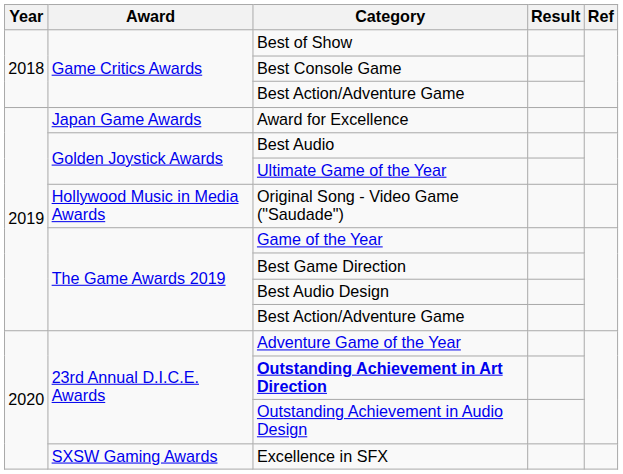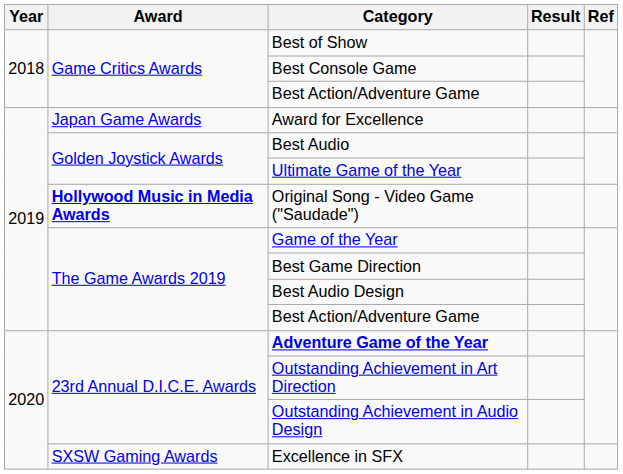(145, 205) normal -> (152, 205) bold
(359, 343) normal -> (380, 343) bold
(380, 377) bold -> (385, 377) normal
